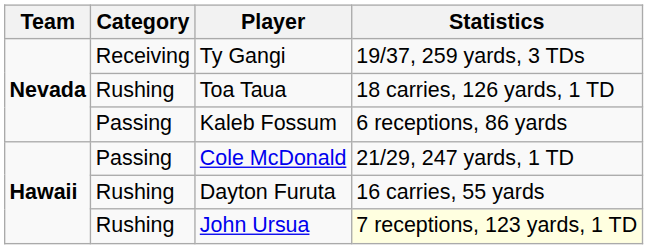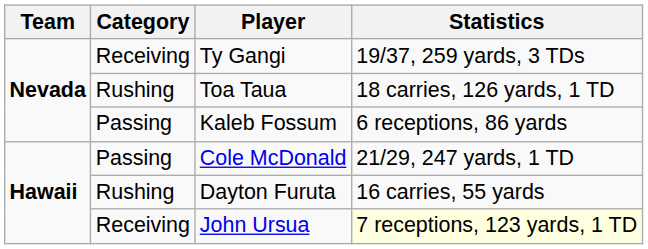(135, 225) Rushing -> (143, 225) Receiving
